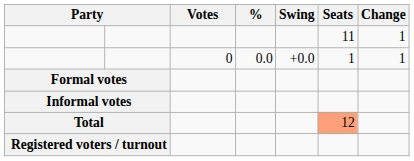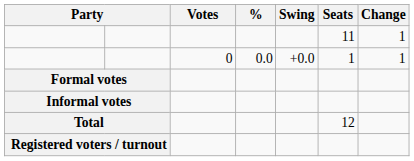(348, 123) lightsalmon background -> (348, 123) no background
